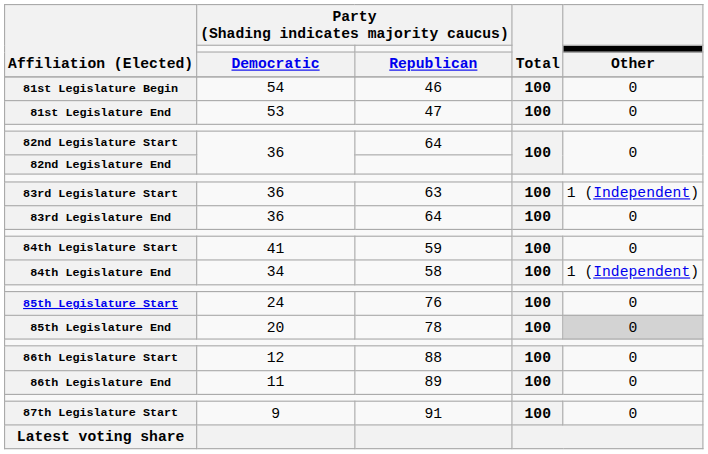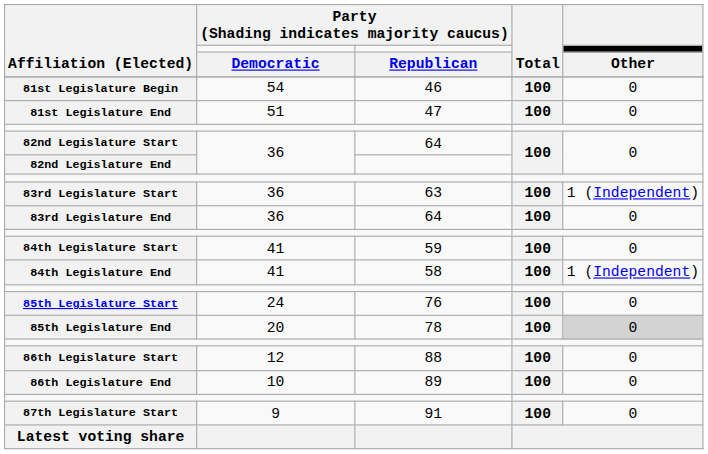(276, 112) 53 -> (276, 112) 51
(276, 272) 34 -> (276, 272) 41
(276, 382) 11 -> (276, 382) 10
